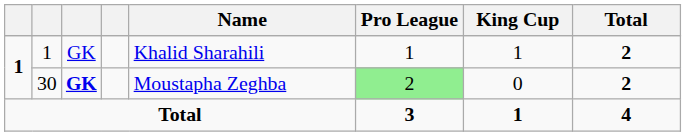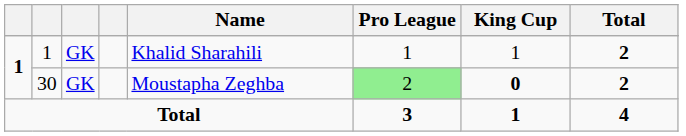(81, 83) bold -> (80, 83) normal
(518, 83) normal -> (516, 83) bold
